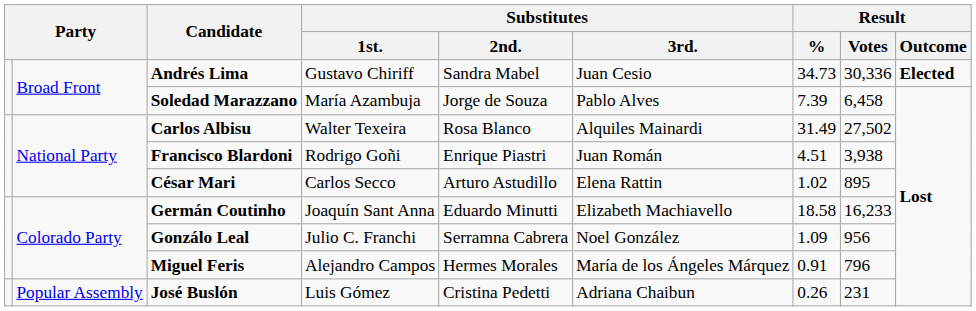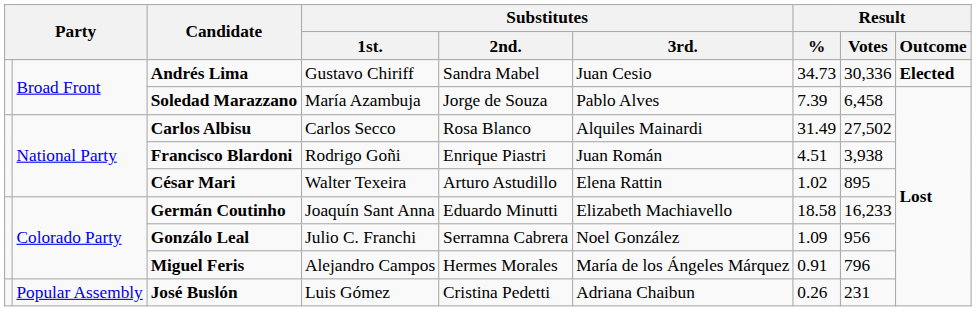(356, 127) Walter Texeira -> (350, 127) Carlos Secco
(350, 182) Carlos Secco -> (356, 182) Walter Texeira
